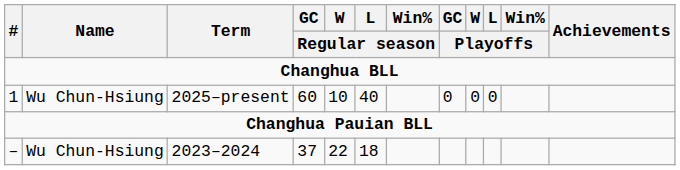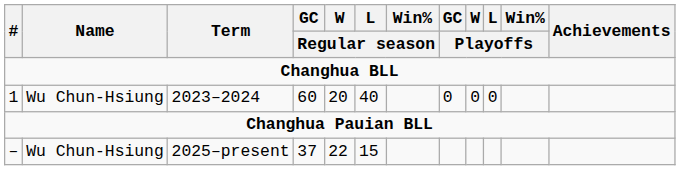(231, 98) 2025–present -> (216, 98) 2023–2024
(338, 98) 10 -> (338, 98) 20
(216, 151) 2023–2024 -> (231, 151) 2025–present
(369, 151) 18 -> (369, 151) 15
